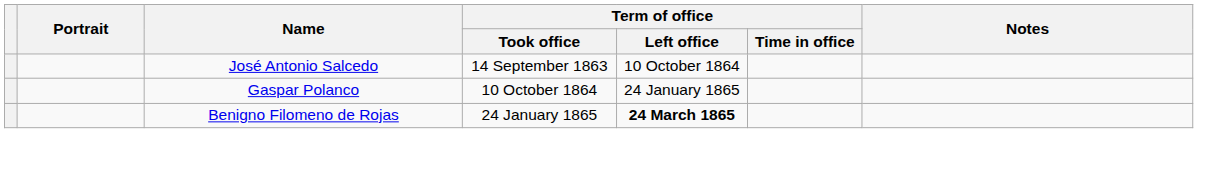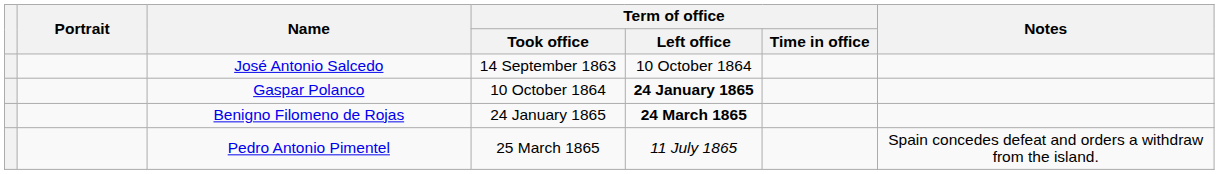(682, 90) normal -> (694, 90) bold
+ row: (309, 148)
